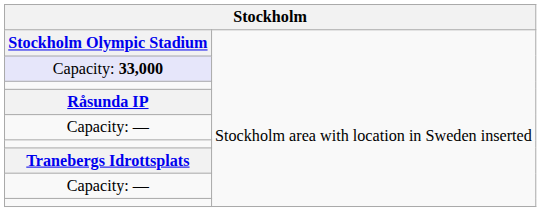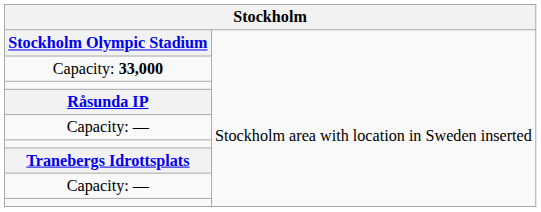(108, 68) lavender background -> (108, 68) no background
